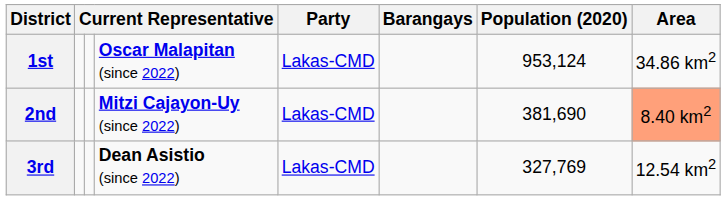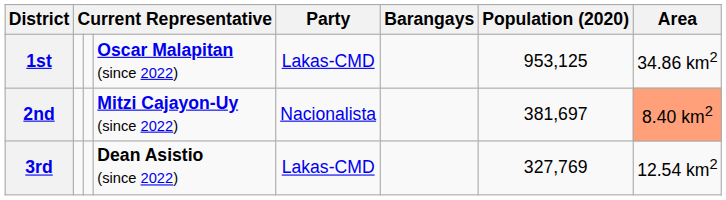(554, 61) 953,124 -> (556, 61) 953,125
(328, 114) Lakas-CMD -> (328, 114) Nacionalista
(554, 114) 381,690 -> (556, 114) 381,697
